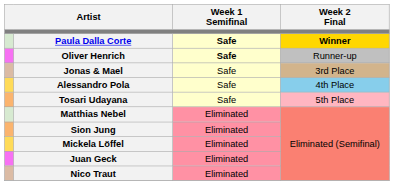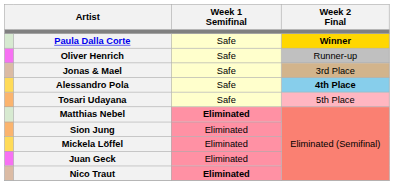(227, 41) bold -> (226, 41) normal
(227, 56) bold -> (226, 56) normal
(335, 85) normal -> (335, 85) bold
(227, 115) normal -> (226, 115) bold
(227, 173) normal -> (226, 173) bold
